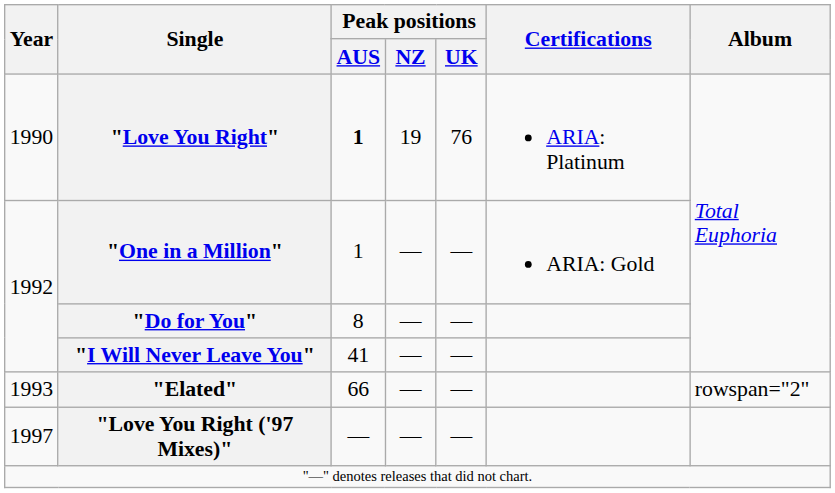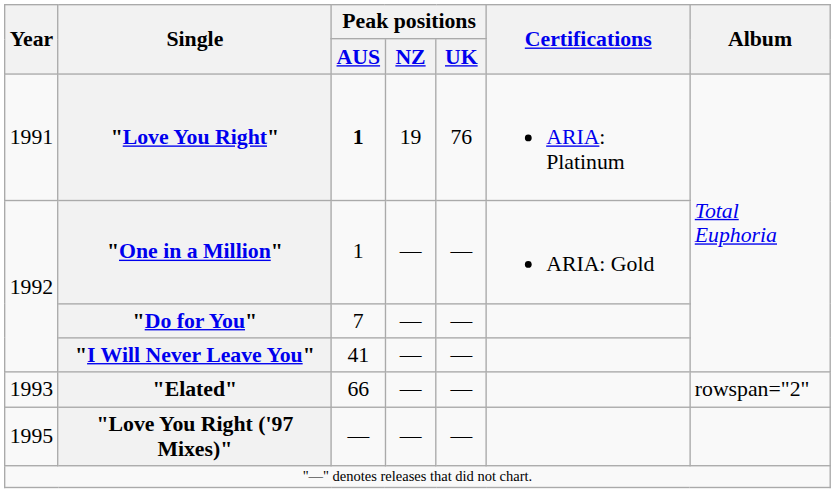(31, 137) 1990 -> (31, 137) 1991
(358, 320) 8 -> (358, 320) 7
(31, 436) 1997 -> (31, 436) 1995
